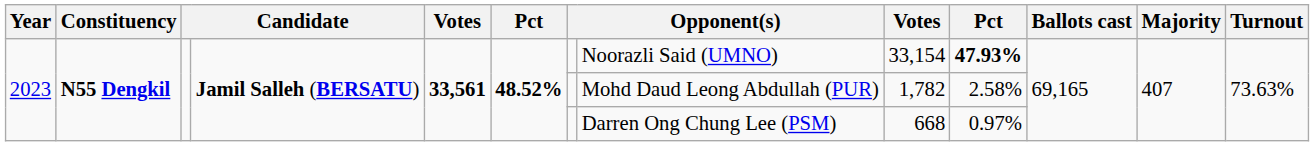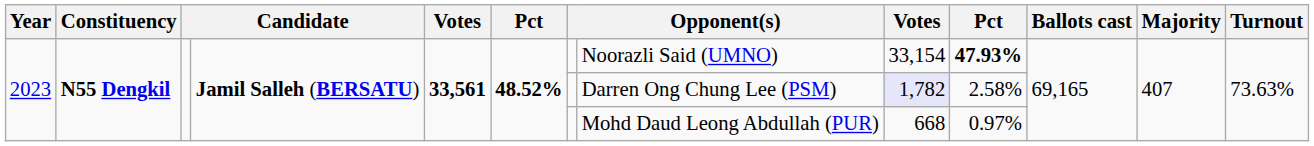(730, 89) Mohd Daud Leong Abdullah (PUR) -> (709, 89) Darren Ong Chung Lee (PSM)
(922, 89) no background -> (922, 89) lavender background
(709, 123) Darren Ong Chung Lee (PSM) -> (730, 123) Mohd Daud Leong Abdullah (PUR)
